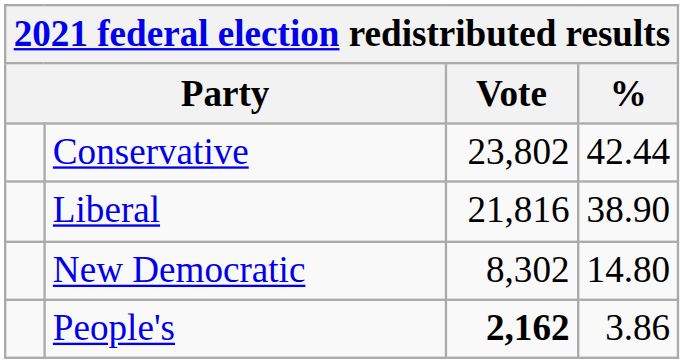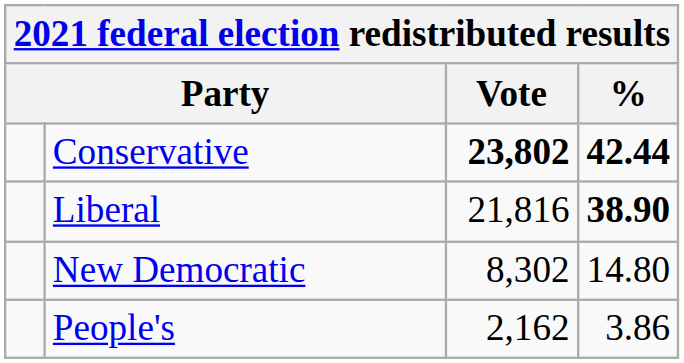(518, 151) normal -> (518, 151) bold
(628, 151) normal -> (628, 151) bold
(628, 210) normal -> (628, 210) bold
(528, 328) bold -> (528, 328) normal
